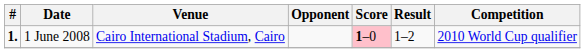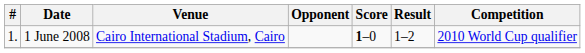(13, 36) bold -> (13, 36) normal
(366, 36) pink background -> (366, 36) no background
